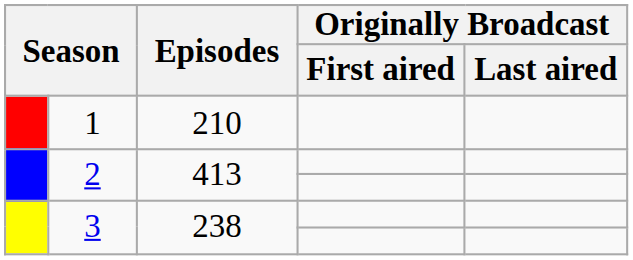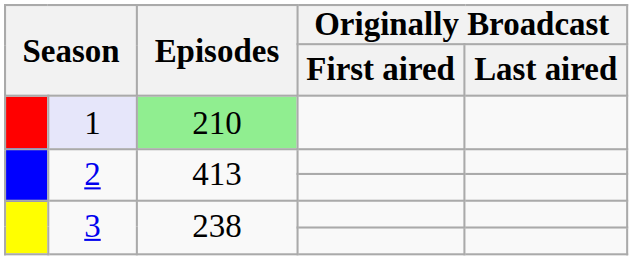(92, 122) no background -> (92, 122) lavender background
(217, 122) no background -> (217, 122) lightgreen background
